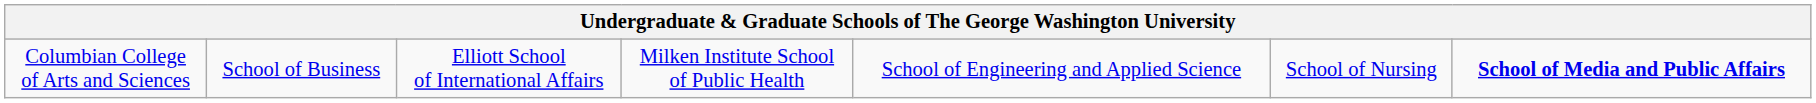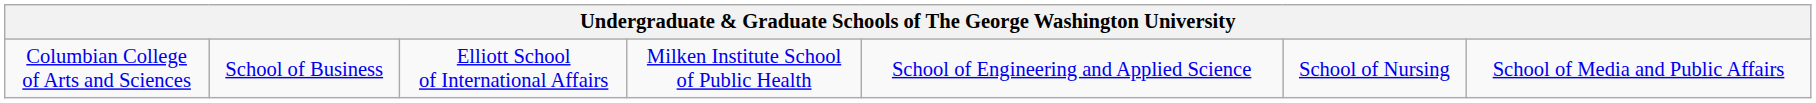(1631, 68) bold -> (1639, 68) normal
